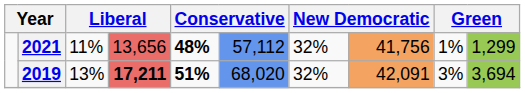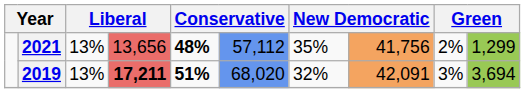(86, 47) 11% -> (87, 47) 13%
(311, 47) 32% -> (311, 47) 35%
(451, 47) 1% -> (451, 47) 2%
